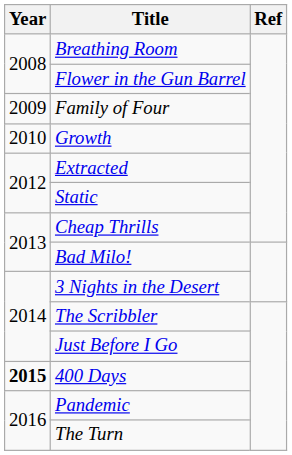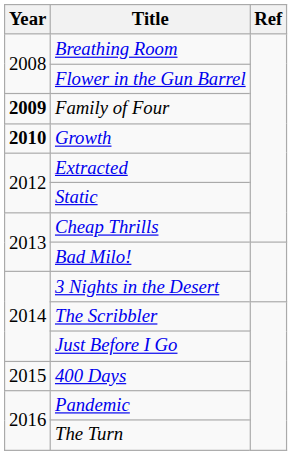(28, 108) normal -> (28, 108) bold
(28, 138) normal -> (28, 138) bold
(28, 375) bold -> (28, 375) normal
